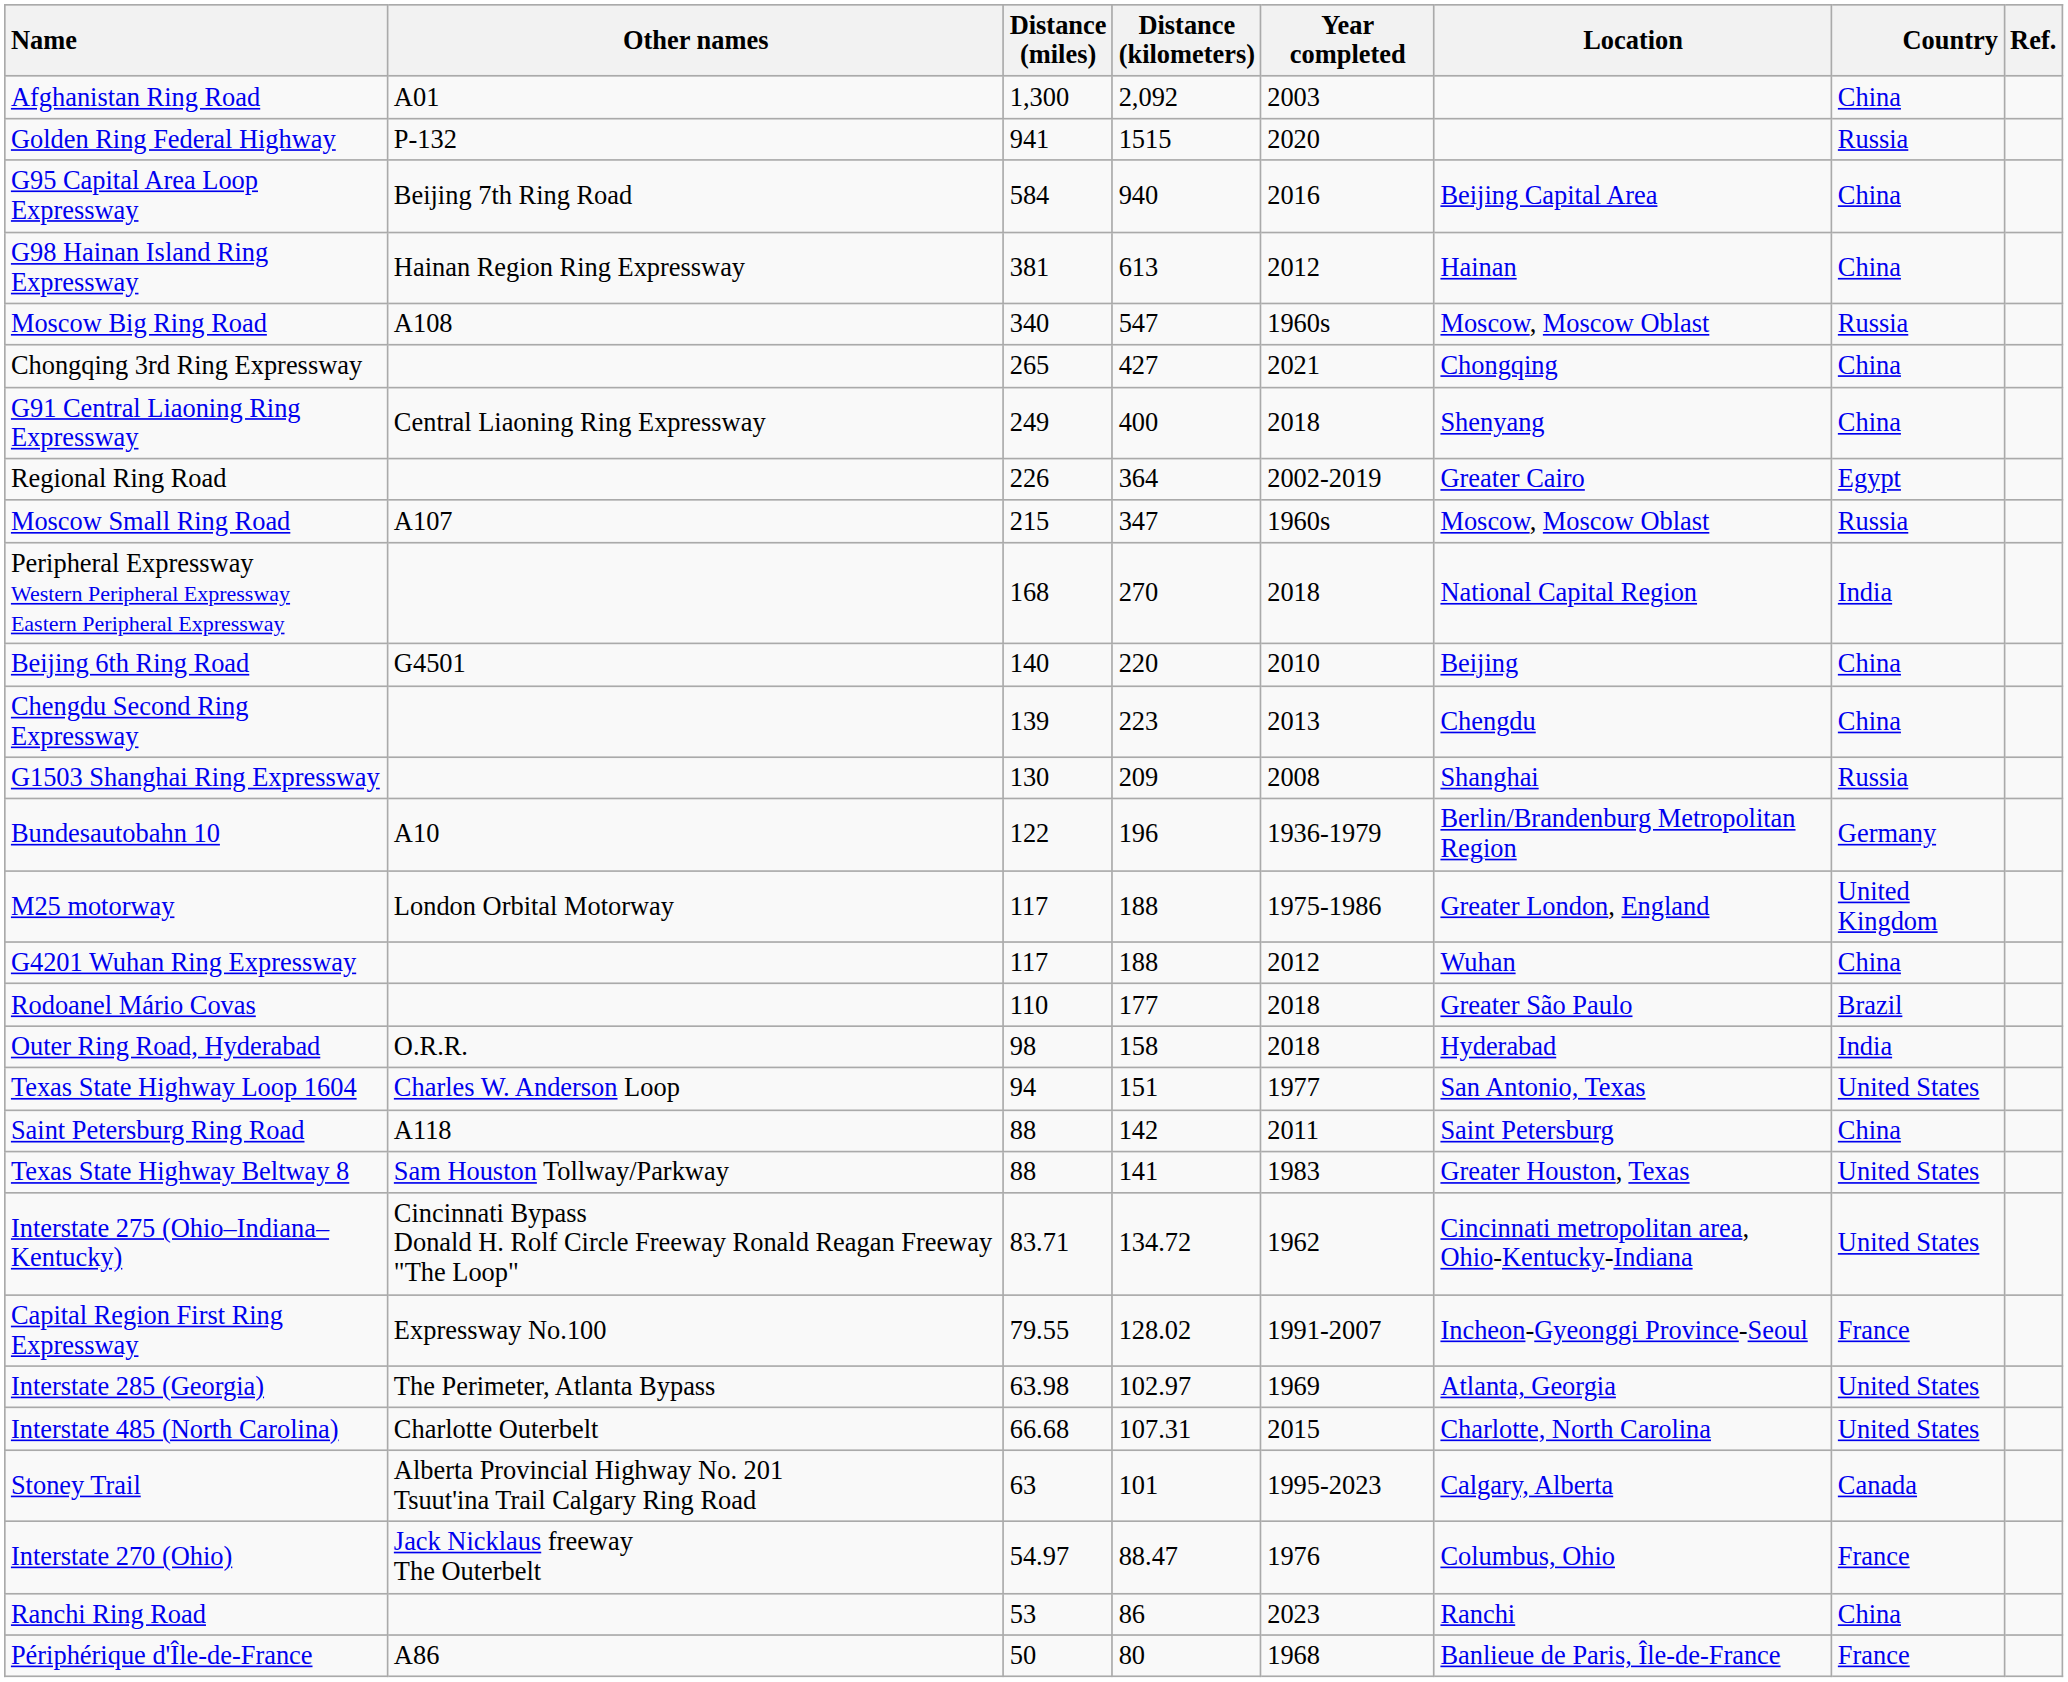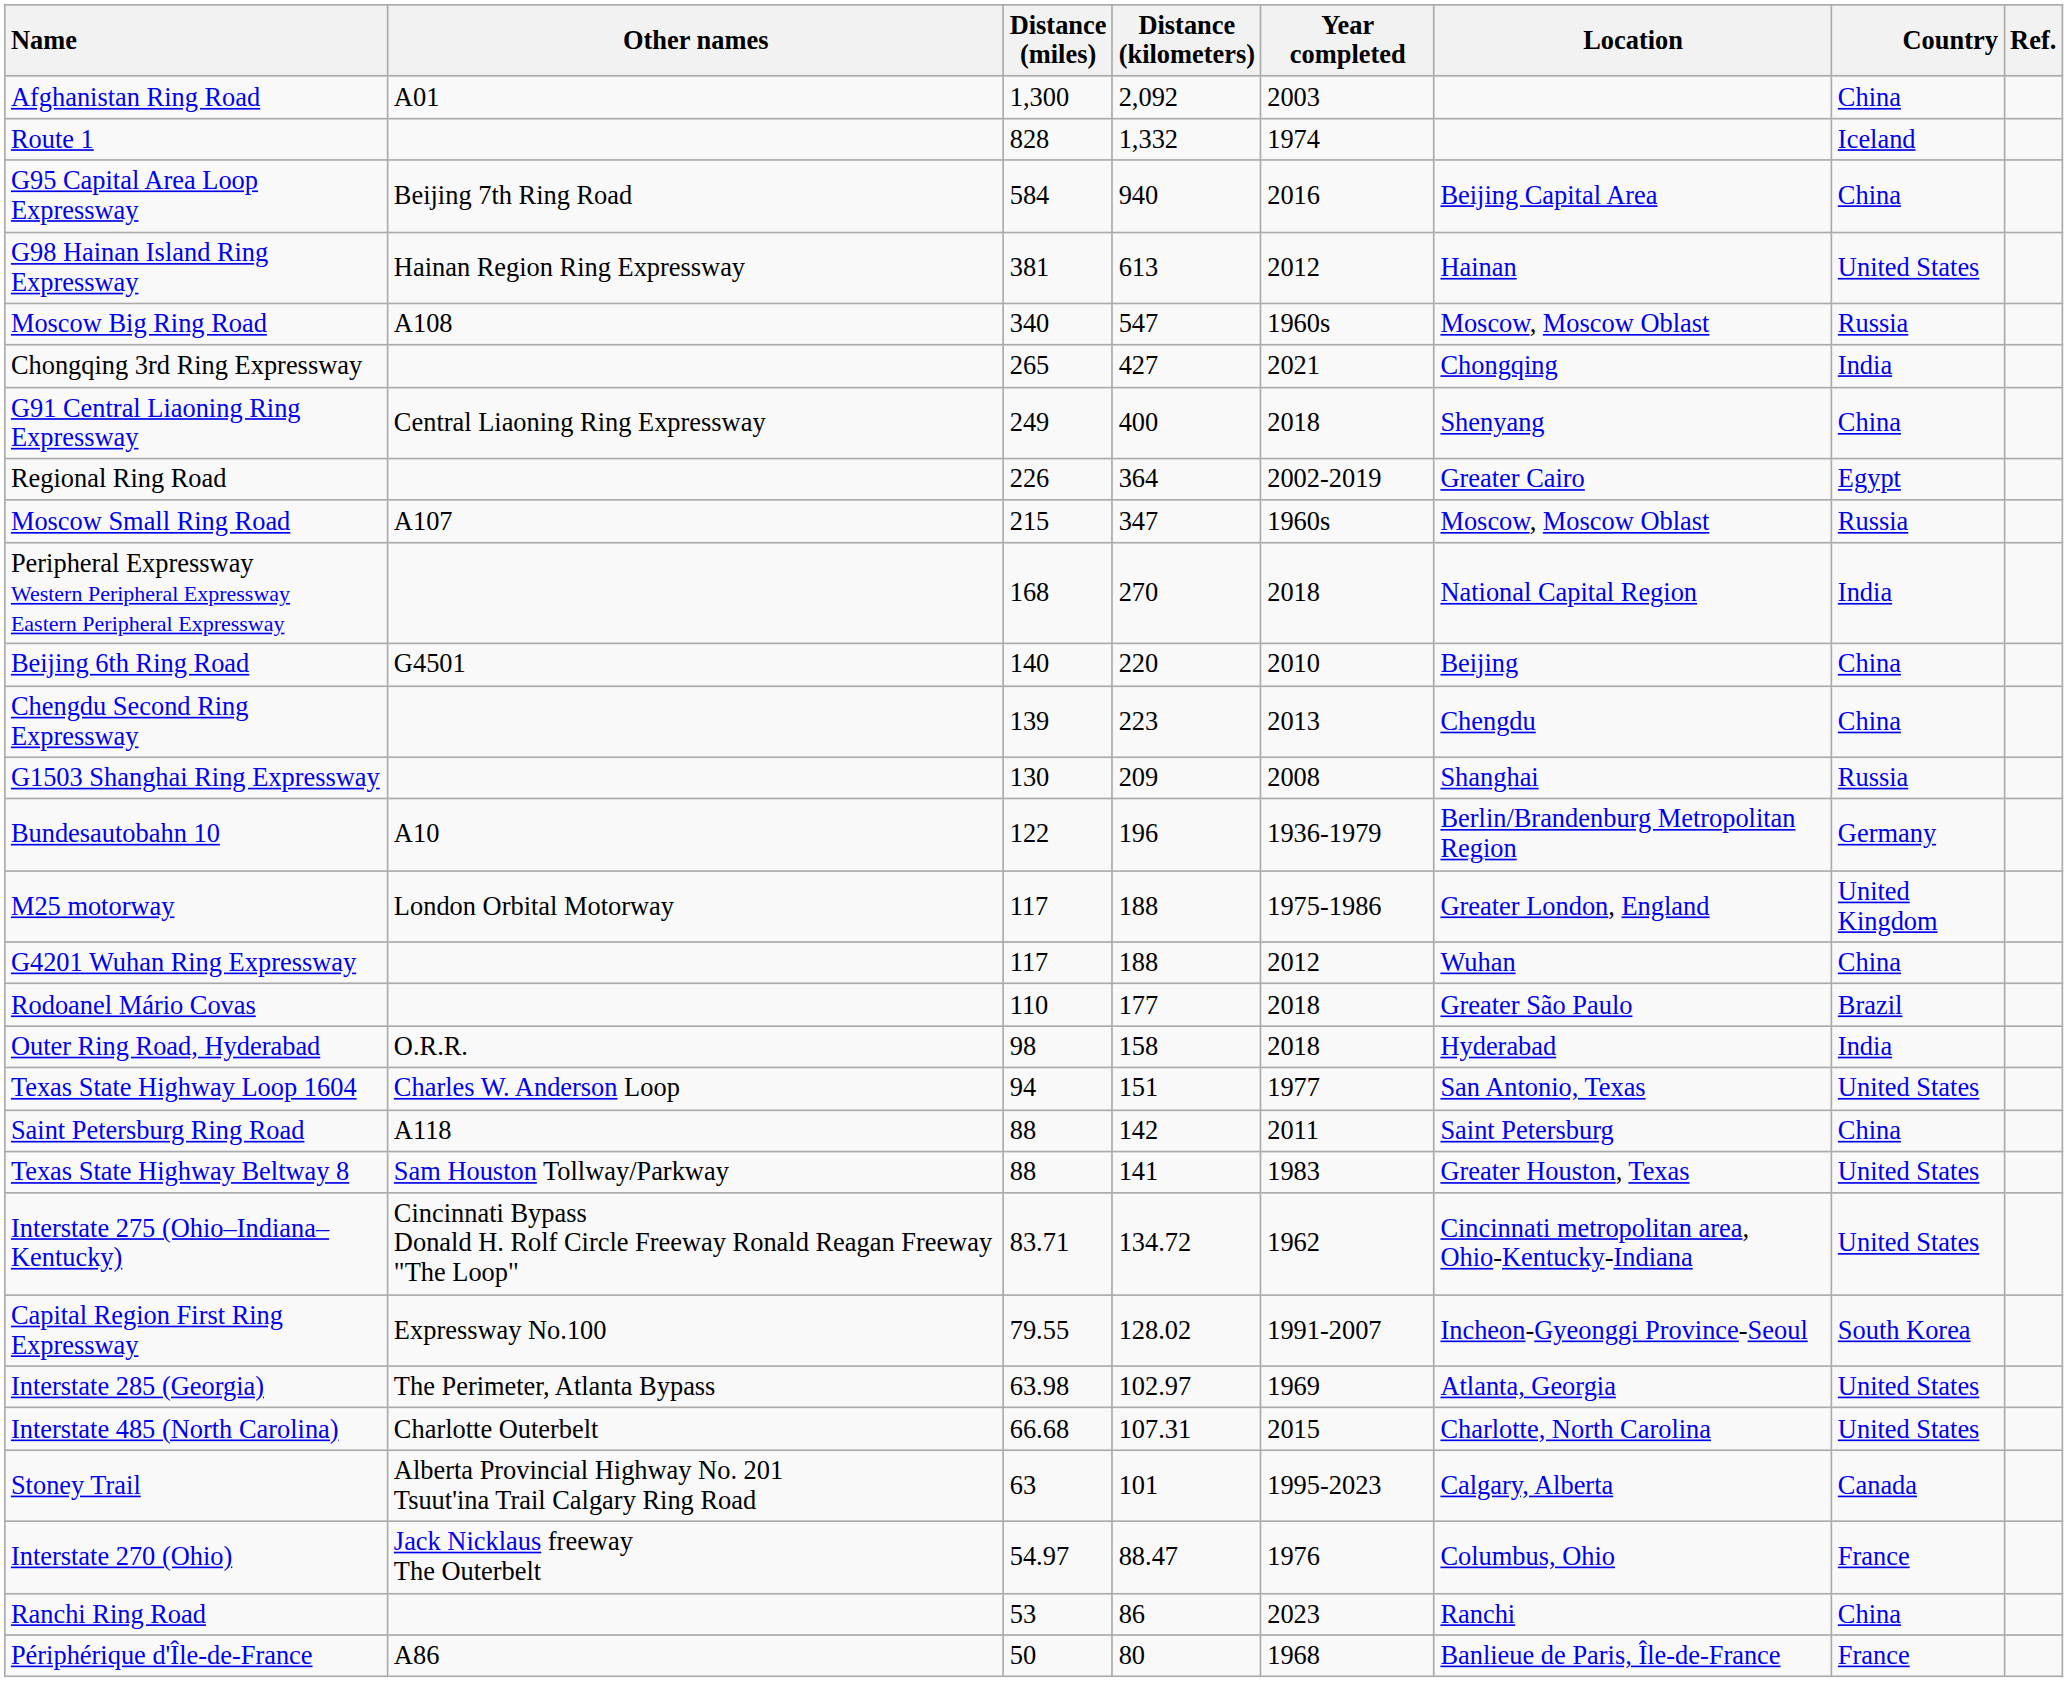- row: (173, 138)
+ row: (52, 138)
(1869, 267) China -> (1909, 267) United States
(1869, 365) China -> (1865, 365) India
(1874, 1329) France -> (1904, 1329) South Korea
